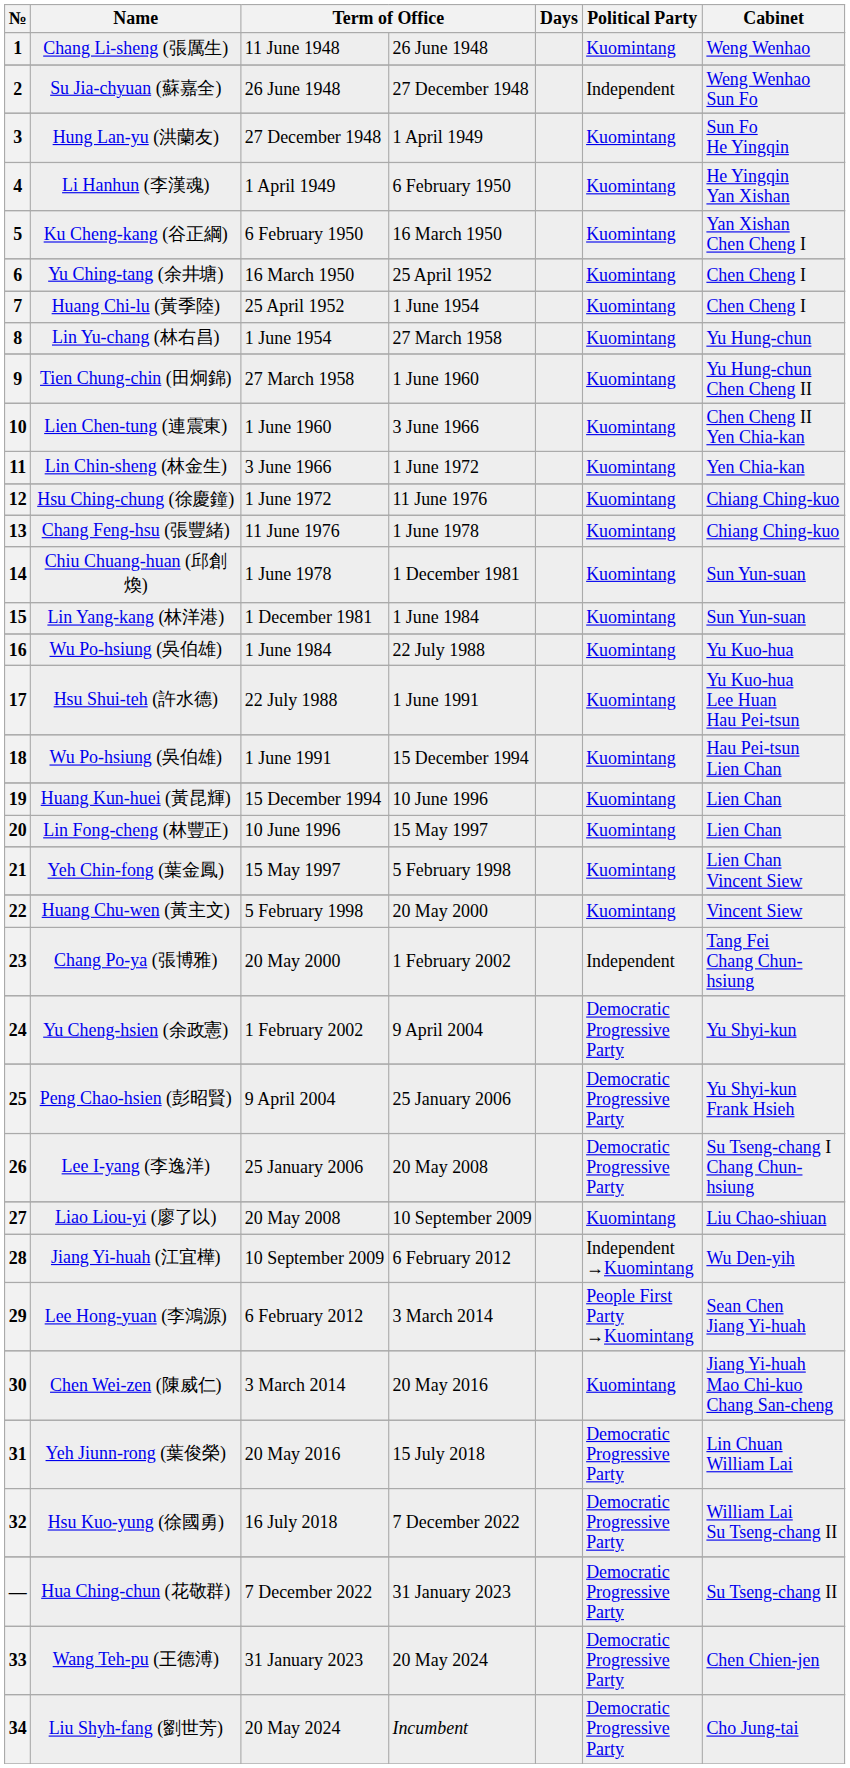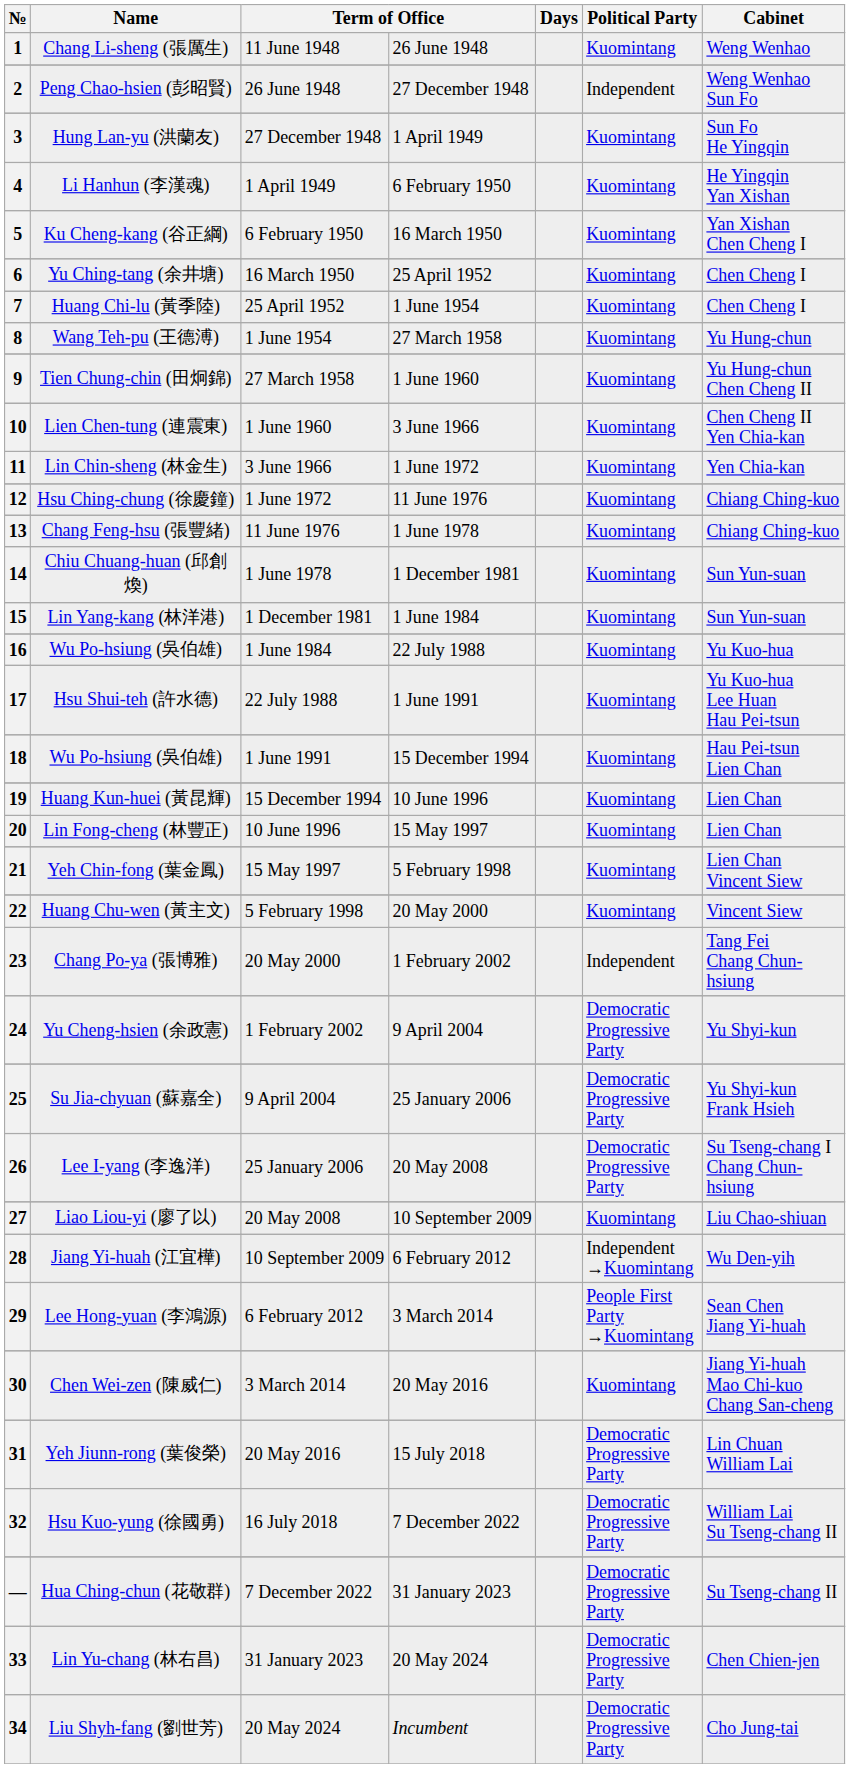(136, 88) Su Jia-chyuan (蘇嘉全) -> (136, 88) Peng Chao-hsien (彭昭賢)
(136, 337) Lin Yu-chang (林右昌) -> (136, 337) Wang Teh-pu (王德溥)
(136, 1098) Peng Chao-hsien (彭昭賢) -> (136, 1098) Su Jia-chyuan (蘇嘉全)
(136, 1659) Wang Teh-pu (王德溥) -> (136, 1659) Lin Yu-chang (林右昌)
